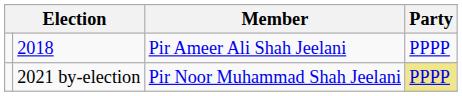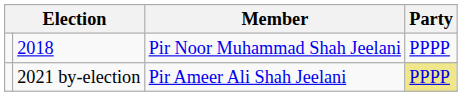(247, 47) Pir Ameer Ali Shah Jeelani -> (275, 47) Pir Noor Muhammad Shah Jeelani
(275, 76) Pir Noor Muhammad Shah Jeelani -> (247, 76) Pir Ameer Ali Shah Jeelani
